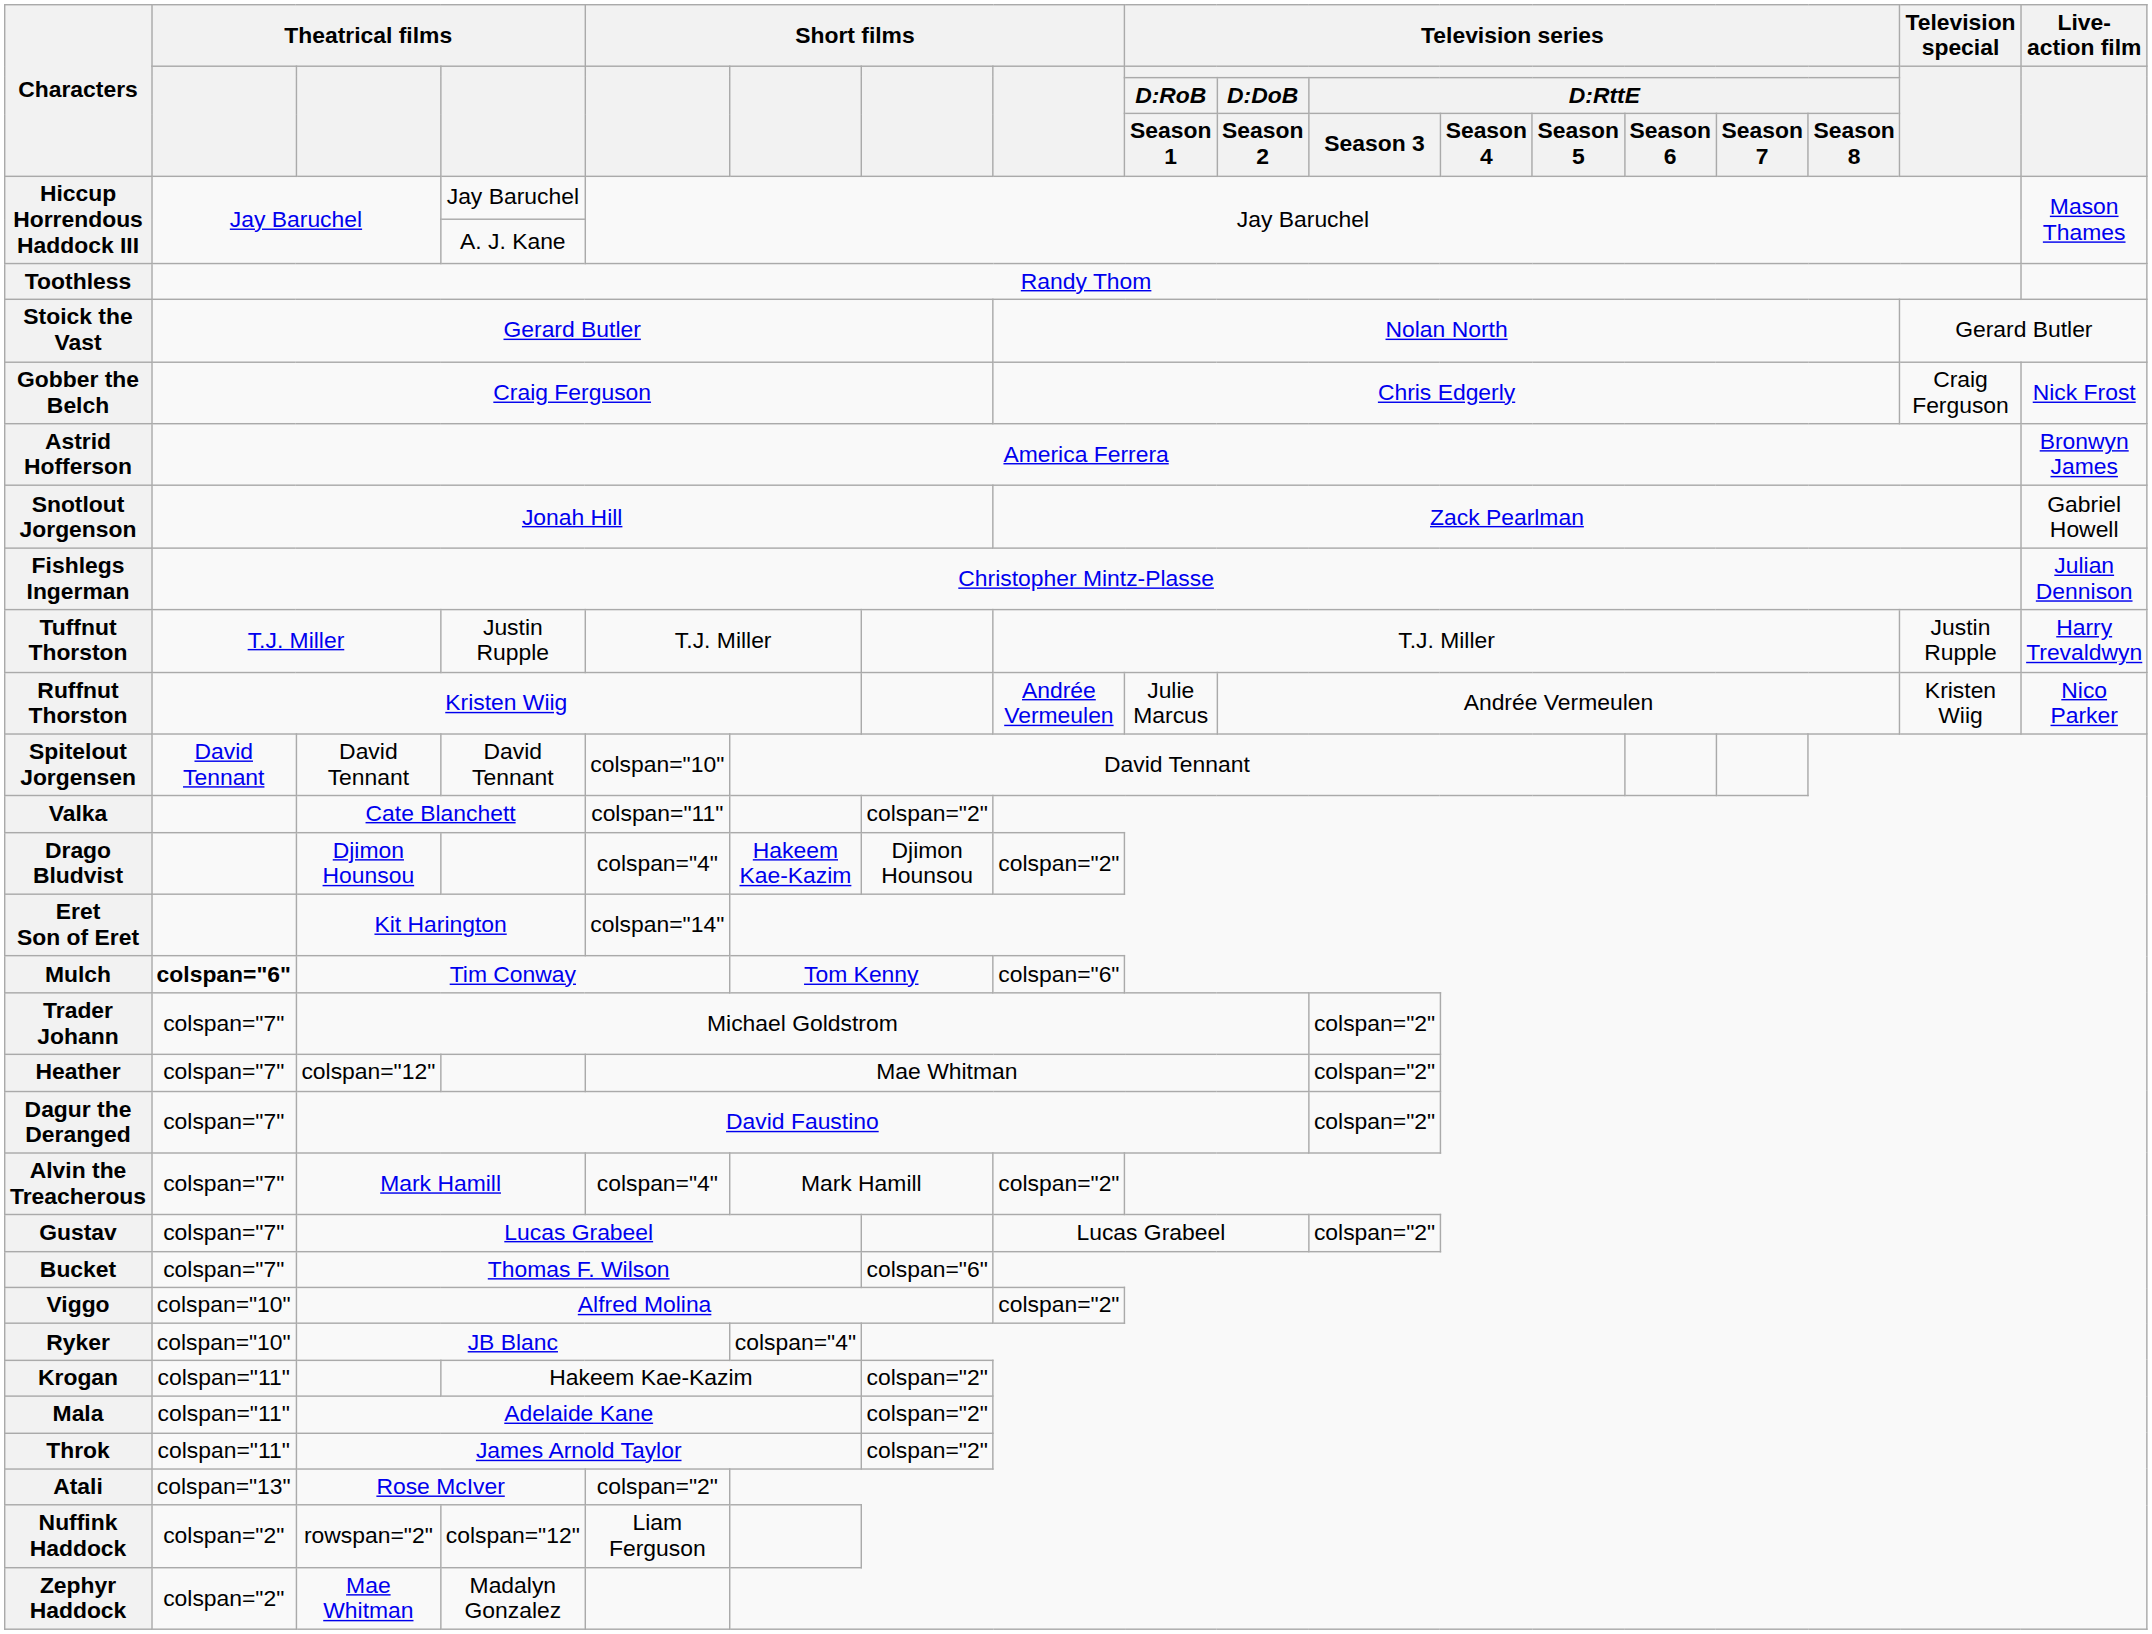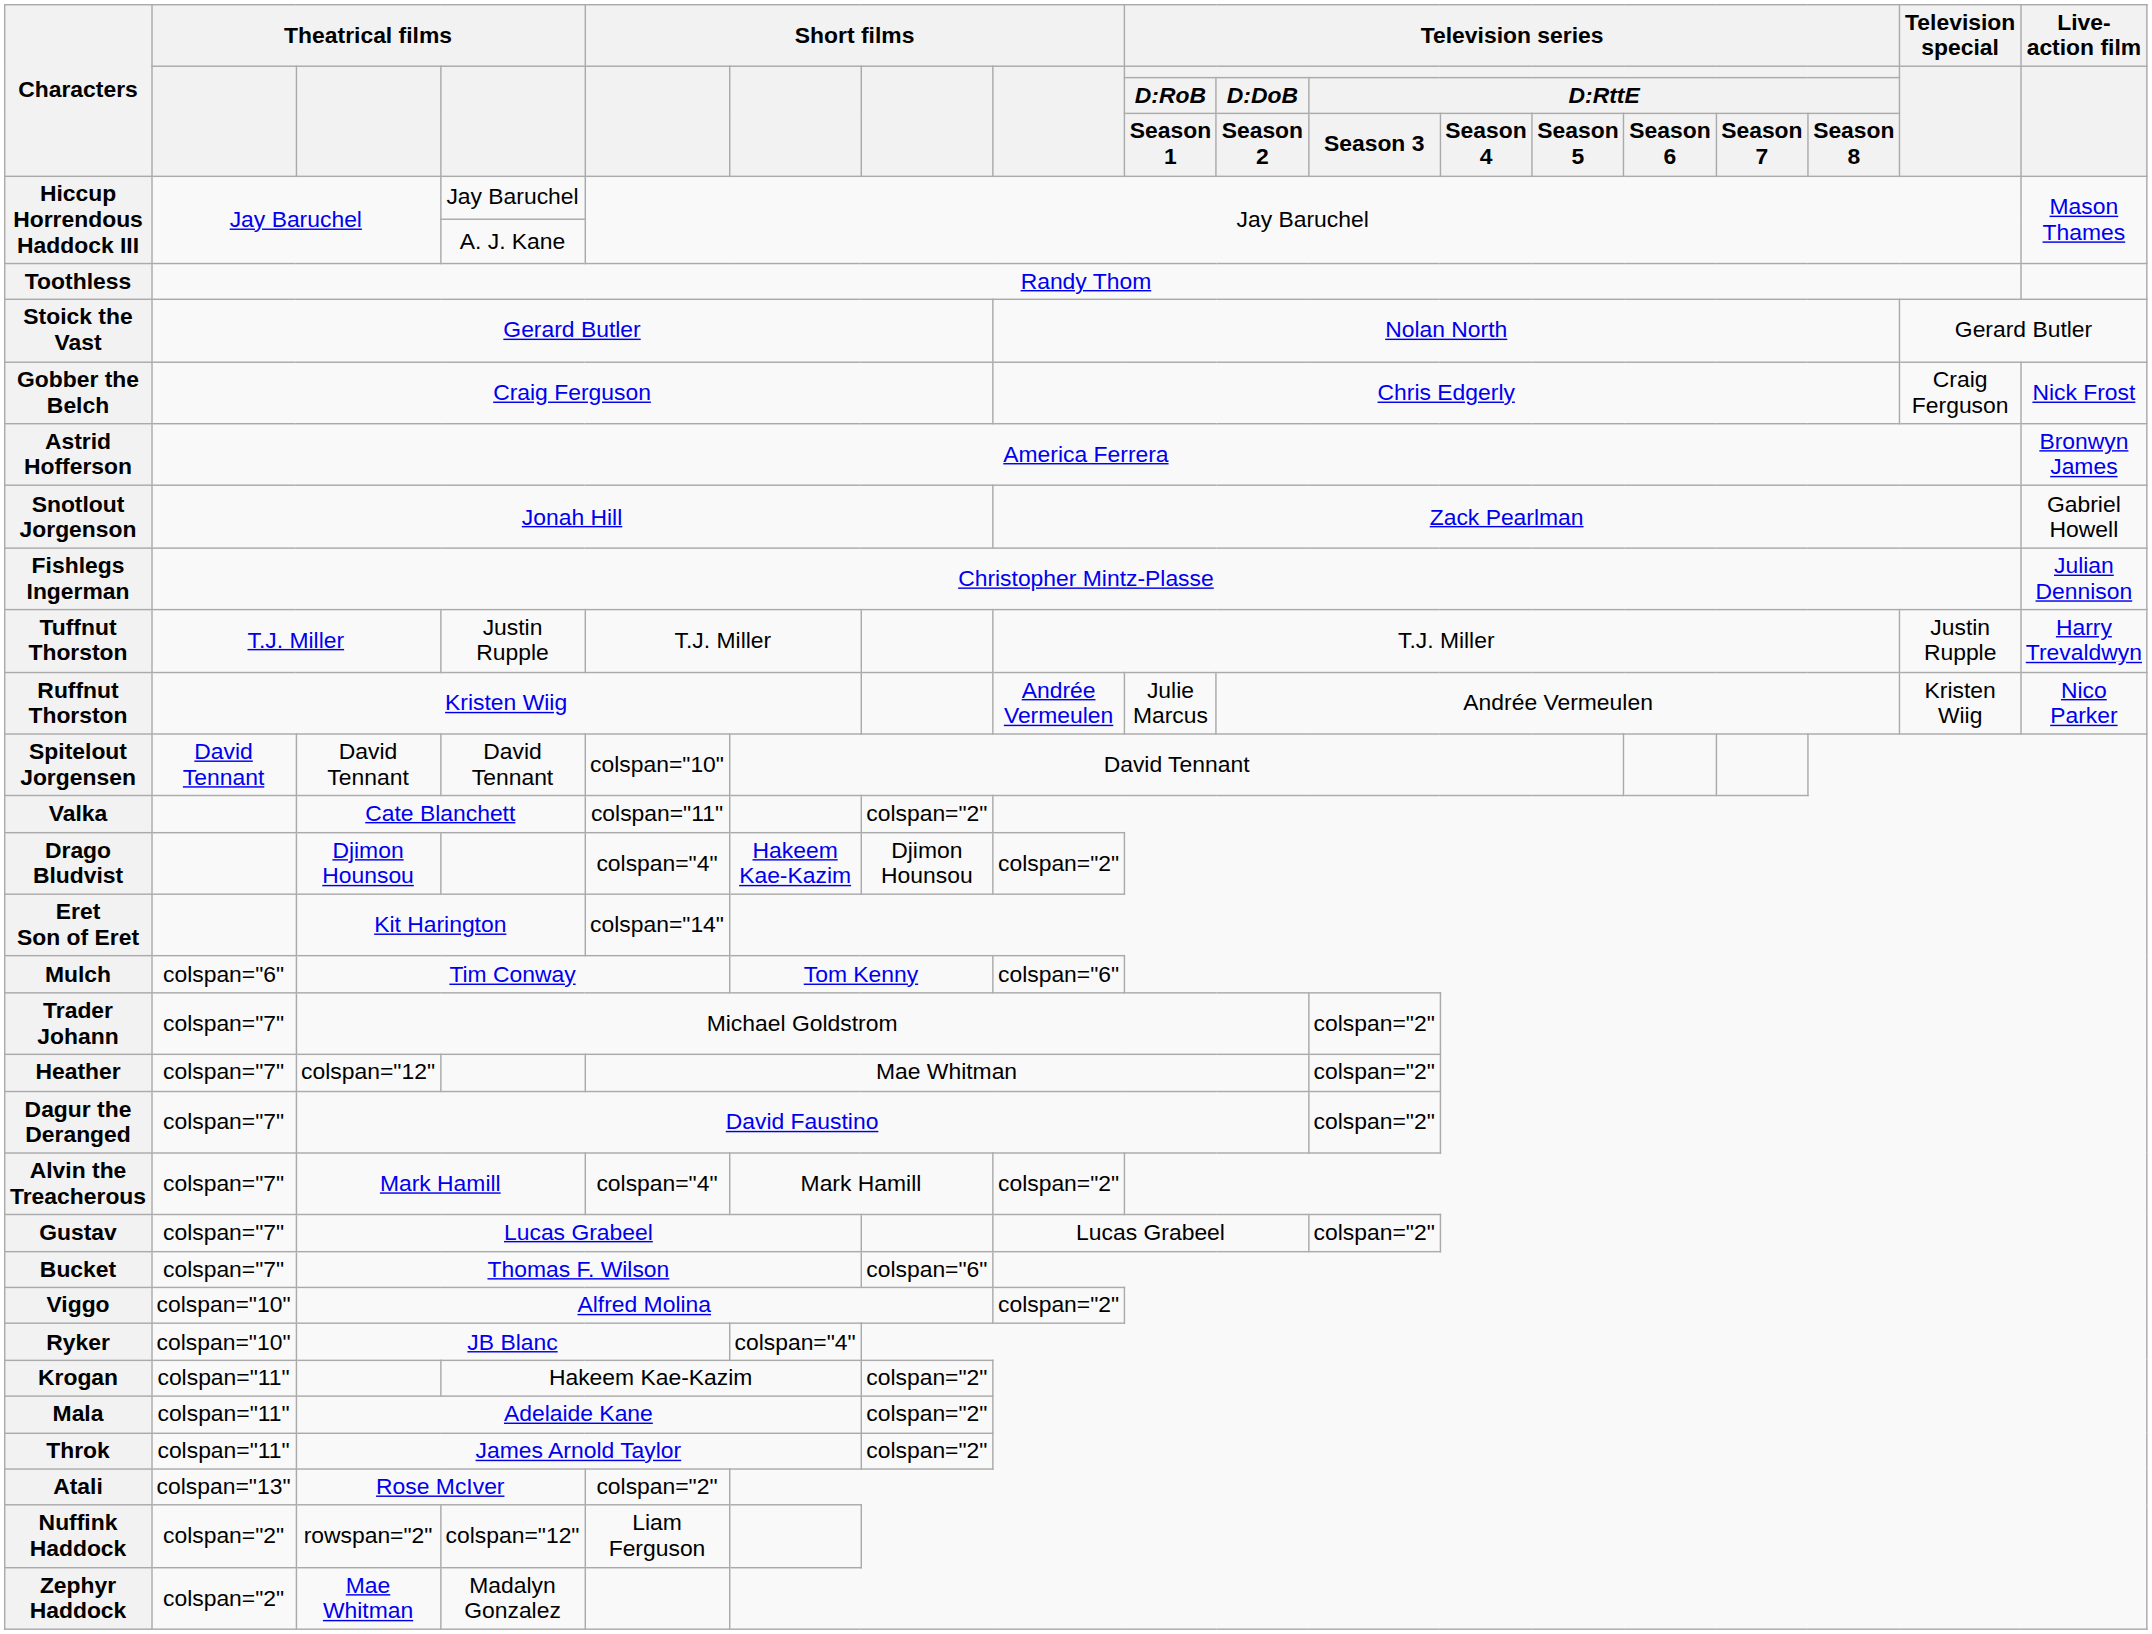(224, 974) bold -> (224, 974) normal
